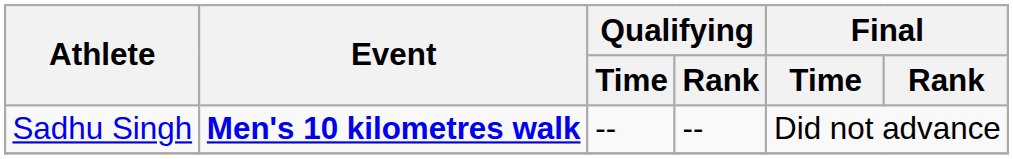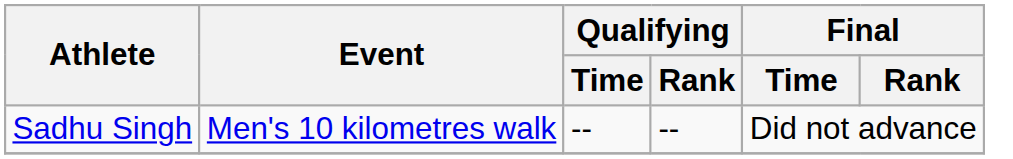(394, 129) bold -> (382, 129) normal
